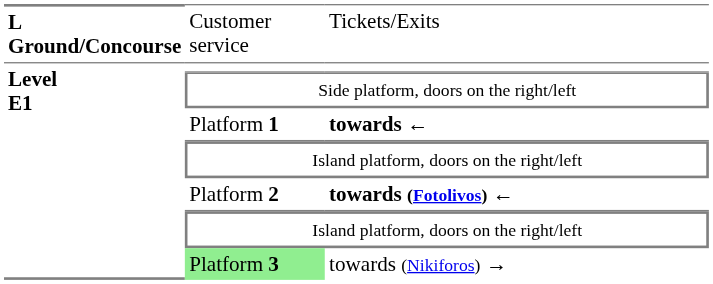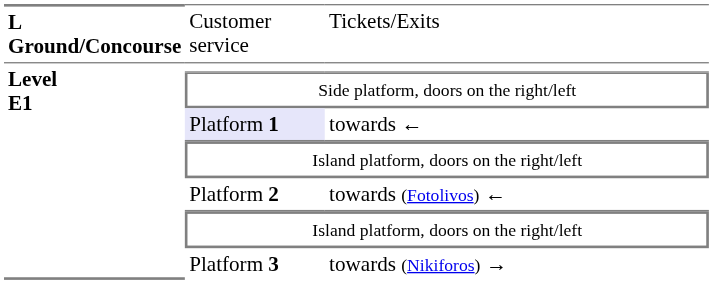(234, 123) no background -> (234, 123) lavender background
(379, 123) bold -> (376, 123) normal
(421, 193) bold -> (417, 193) normal
(234, 263) lightgreen background -> (234, 263) no background
